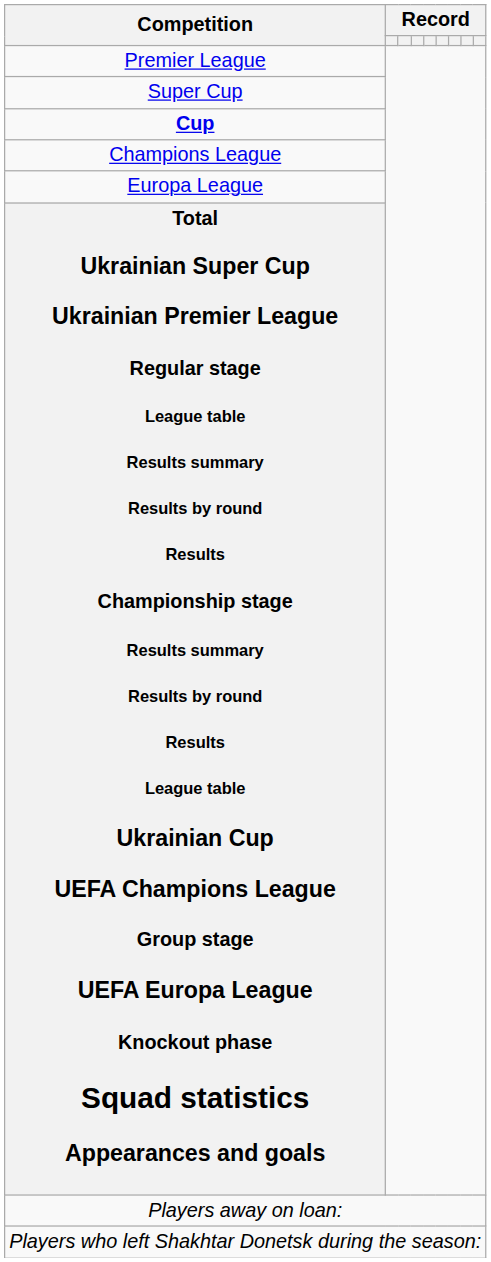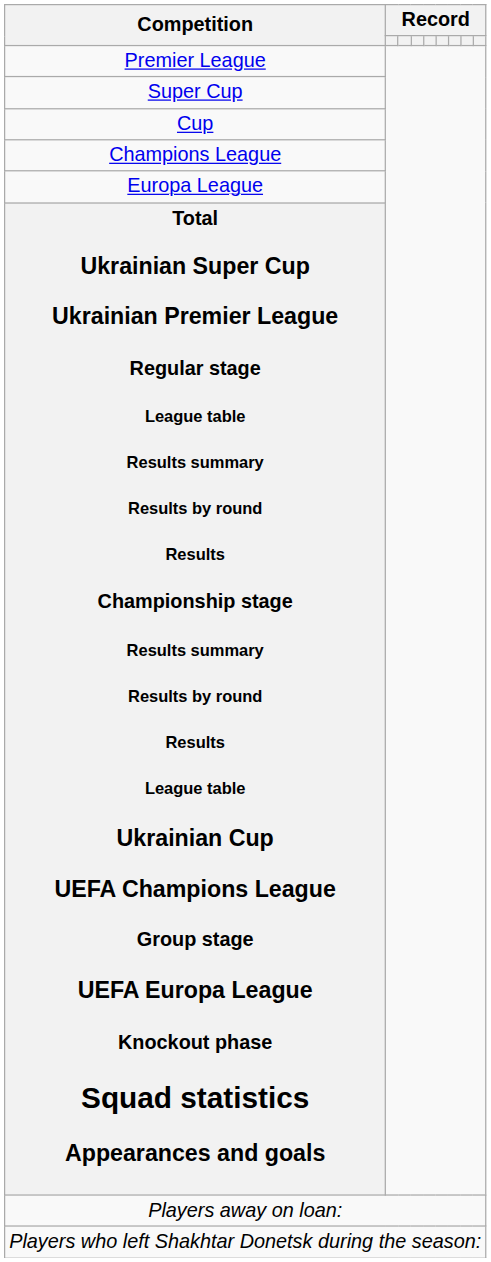(195, 123) bold -> (195, 123) normal
